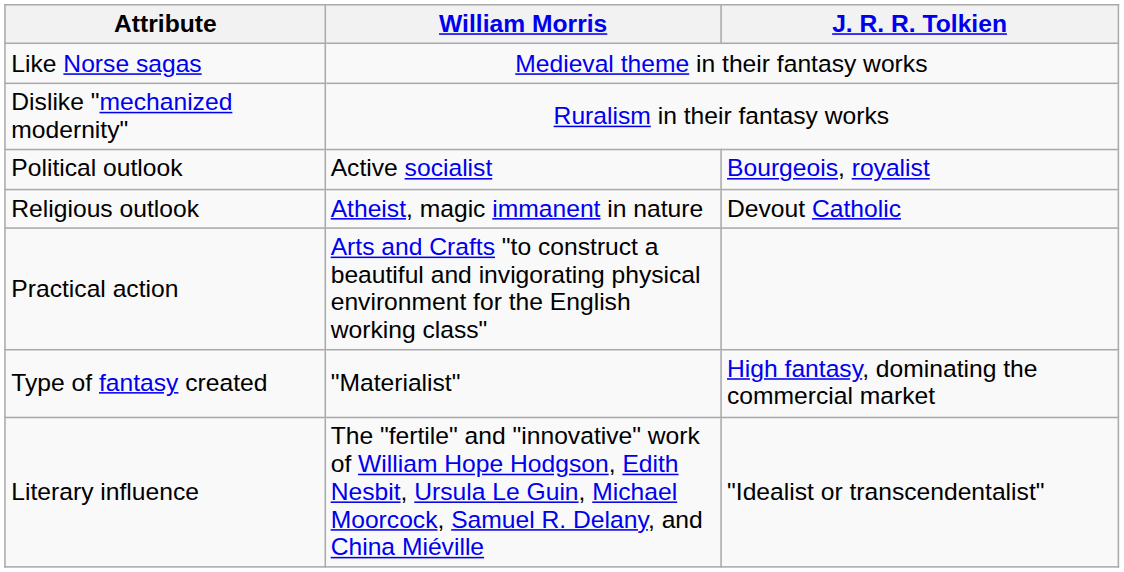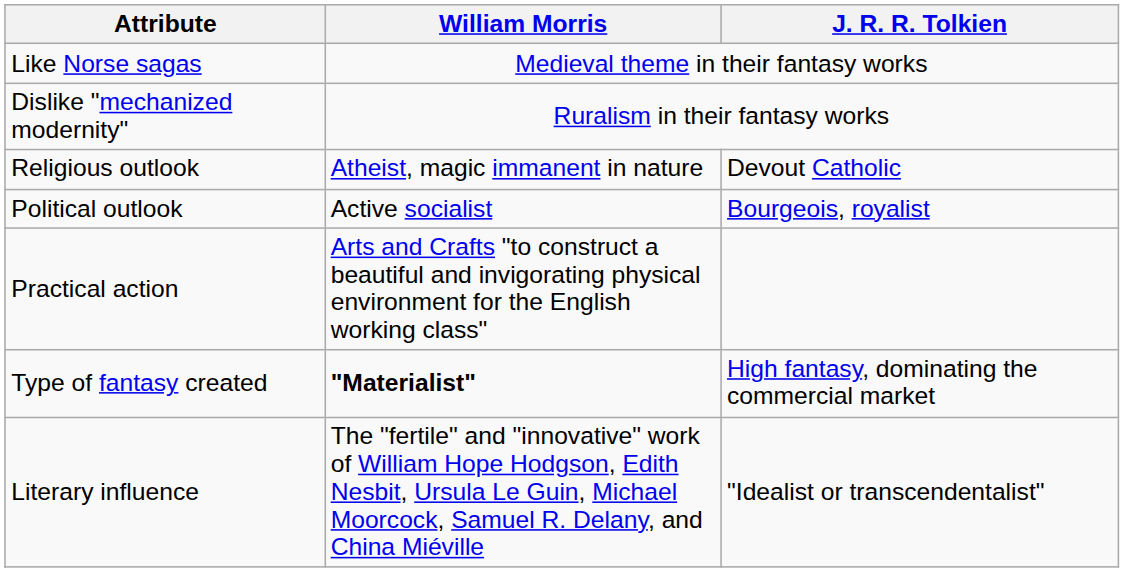rows swapped: (97, 168) <-> (105, 208)
(396, 383) normal -> (403, 383) bold
